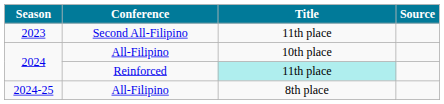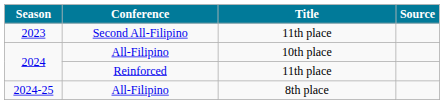(307, 71) paleturquoise background -> (307, 71) no background
